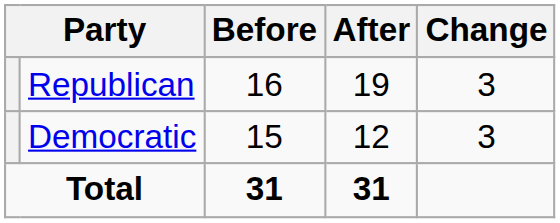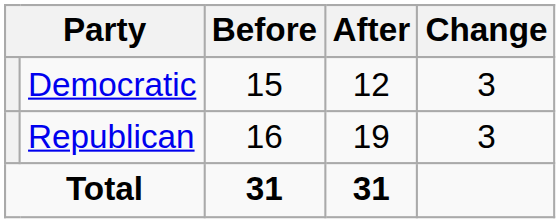rows swapped: (111, 83) <-> (112, 136)
